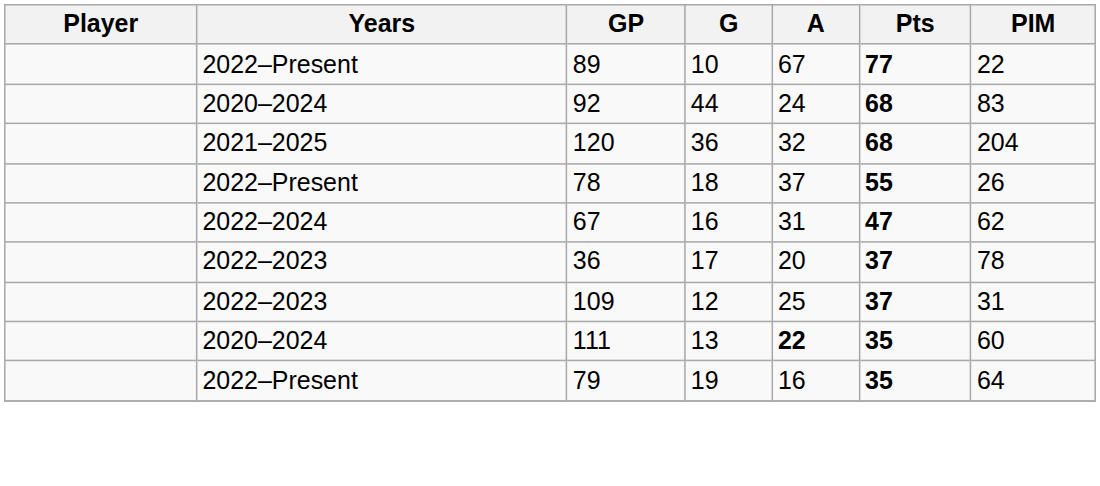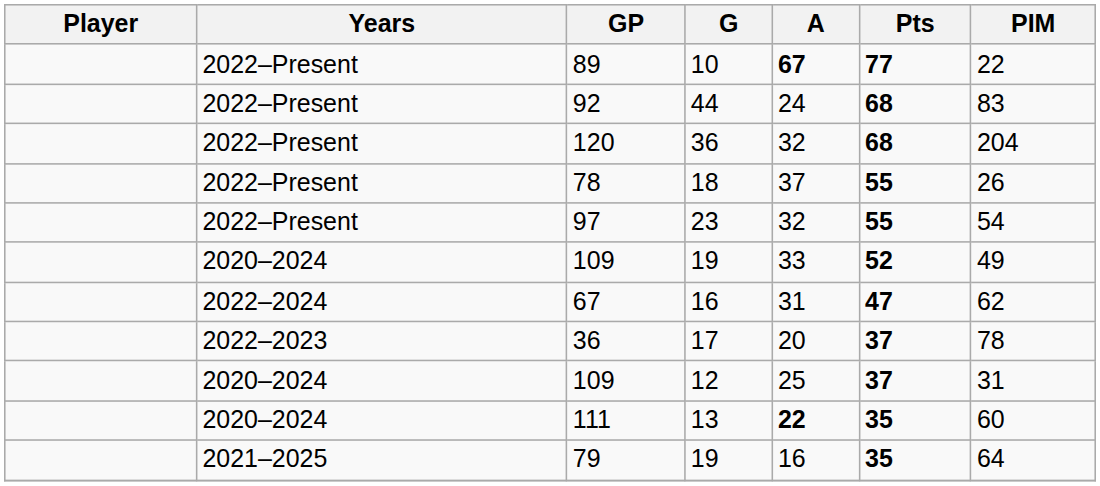(792, 63) normal -> (792, 63) bold
(265, 103) 2020–2024 -> (280, 103) 2022–Present
(265, 143) 2021–2025 -> (280, 143) 2022–Present
+ row: (587, 222)
+ row: (594, 261)
(265, 301) 2022–2023 -> (265, 380) 2020–2024
(280, 380) 2022–Present -> (265, 459) 2021–2025
